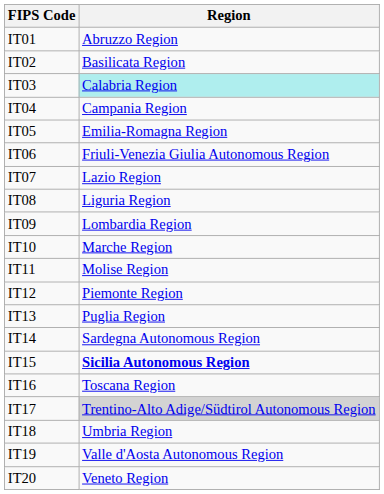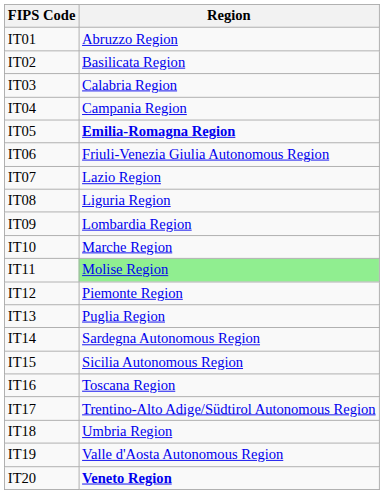(130, 85) paleturquoise background -> (130, 85) no background
(155, 131) normal -> (159, 131) bold
(125, 270) no background -> (125, 270) lightgreen background
(166, 362) bold -> (163, 362) normal
(229, 408) lightgrey background -> (229, 408) no background
(125, 477) normal -> (127, 477) bold
